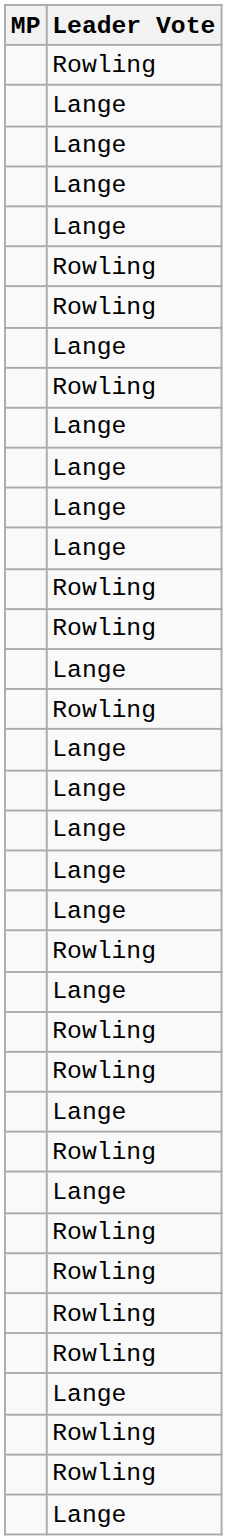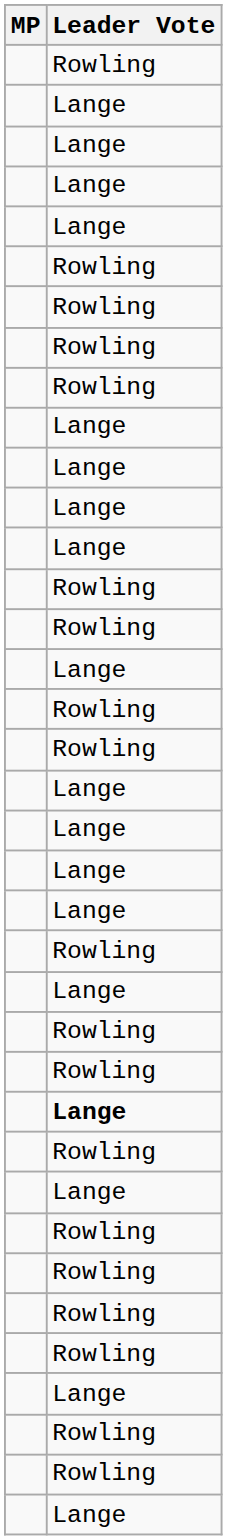(89, 347) Lange -> (104, 347) Rowling
(89, 750) Lange -> (104, 750) Rowling
(89, 1112) normal -> (89, 1112) bold
